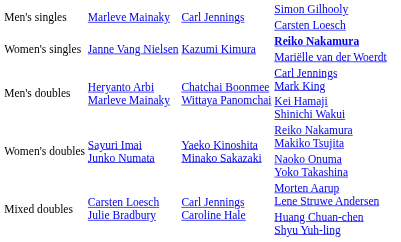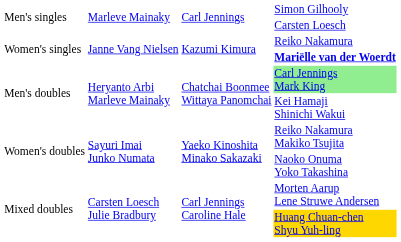(317, 41) bold -> (314, 41) normal
(331, 57) normal -> (335, 57) bold
(306, 79) no background -> (306, 79) lightgreen background
(319, 223) no background -> (319, 223) gold background
